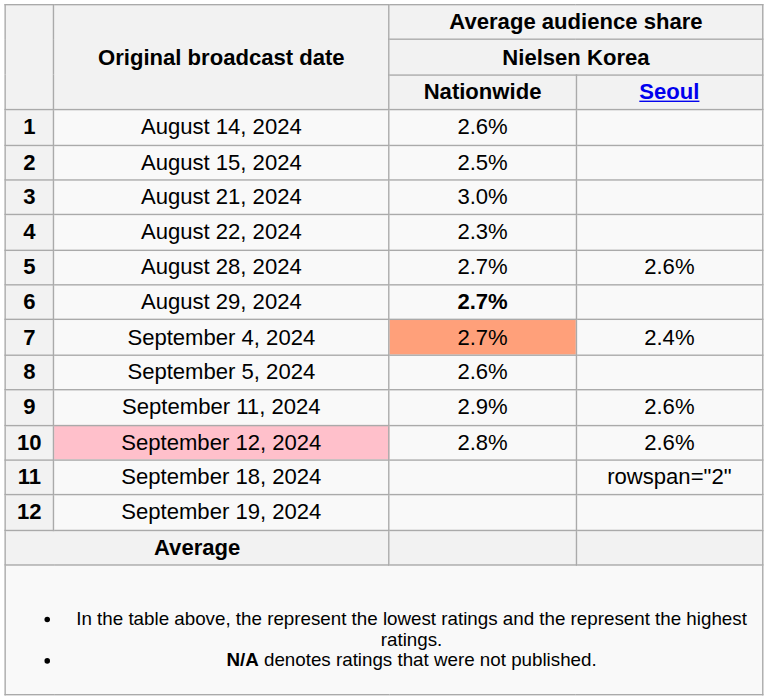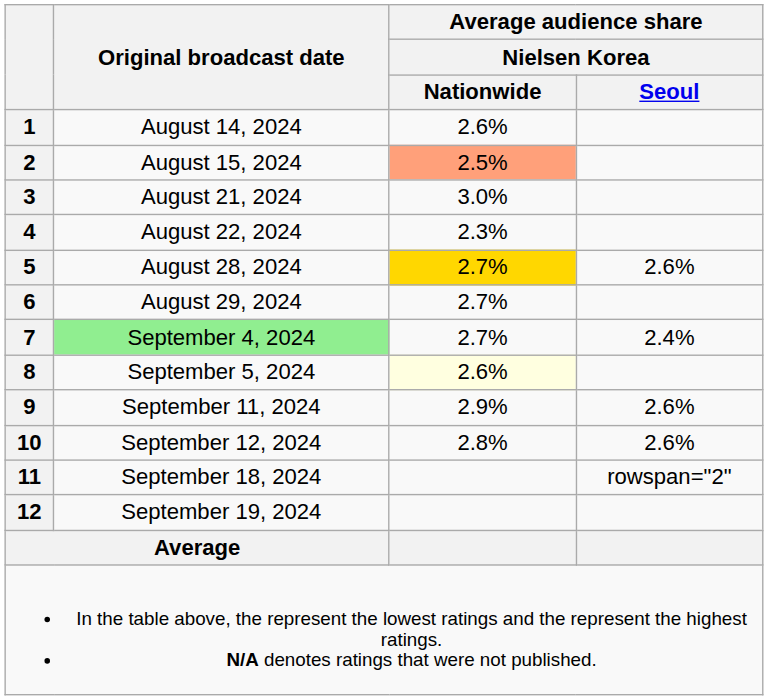(483, 162) no background -> (483, 162) lightsalmon background
(483, 267) no background -> (483, 267) gold background
(483, 302) bold -> (483, 302) normal
(221, 337) no background -> (221, 337) lightgreen background
(483, 337) lightsalmon background -> (483, 337) no background
(483, 372) no background -> (483, 372) lightyellow background
(221, 442) pink background -> (221, 442) no background
